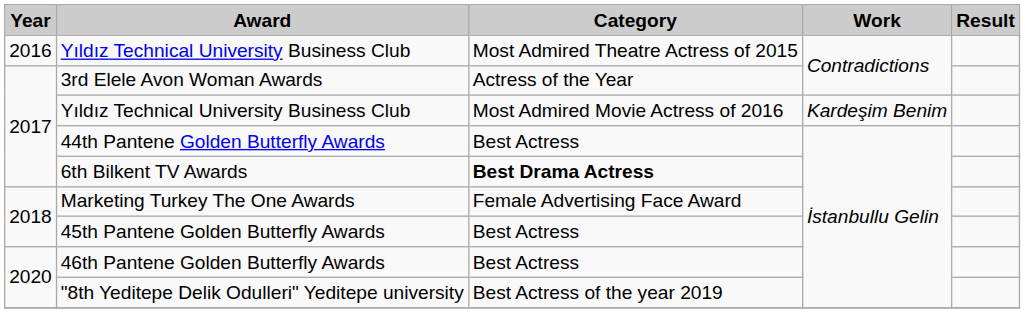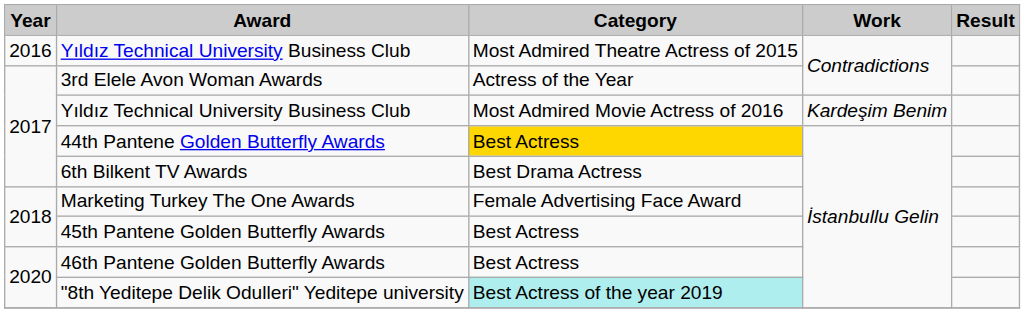(526, 141) no background -> (526, 141) gold background
(563, 171) bold -> (557, 171) normal
(598, 293) no background -> (598, 293) paleturquoise background
